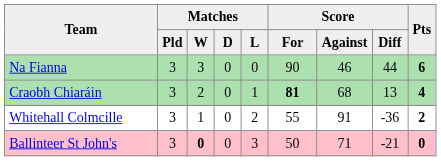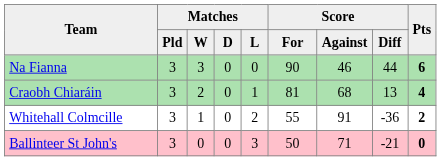(293, 92) bold -> (293, 92) normal
(201, 143) bold -> (201, 143) normal
